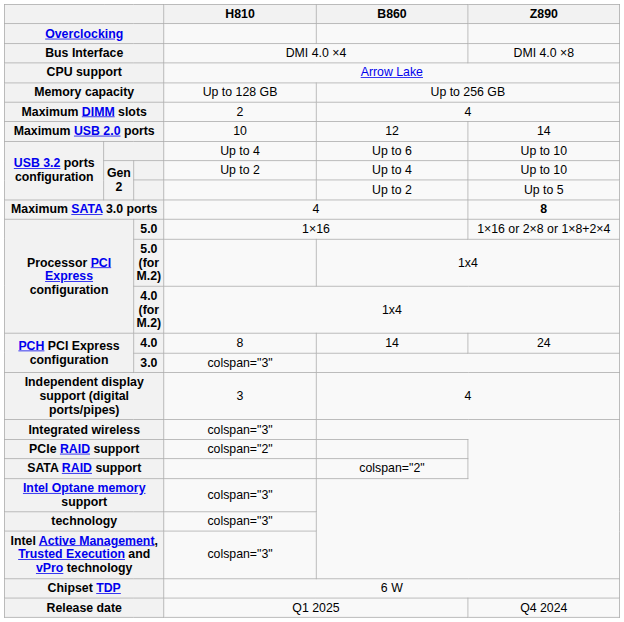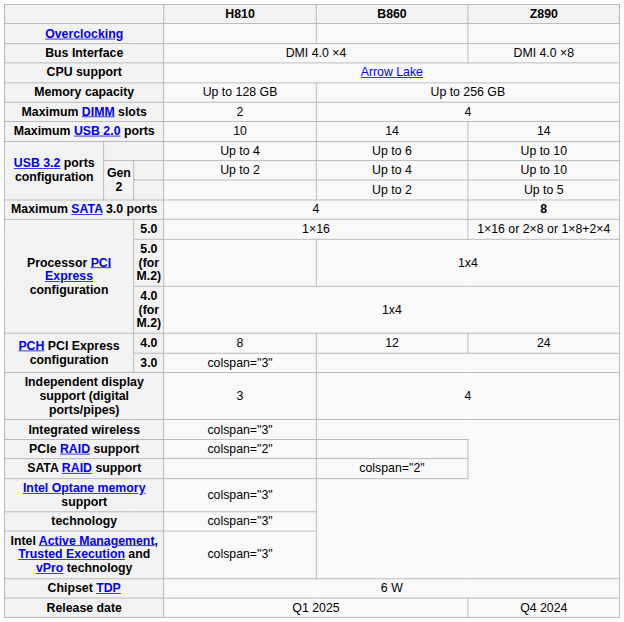(392, 131) 12 -> (392, 131) 14
(392, 343) 14 -> (392, 343) 12
